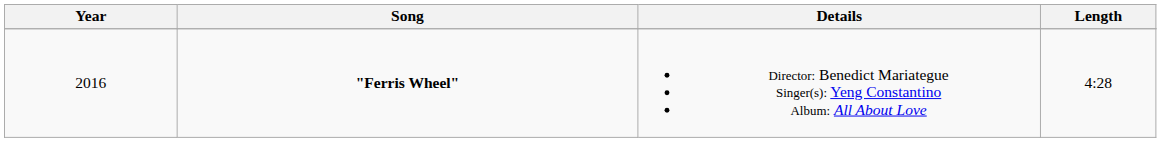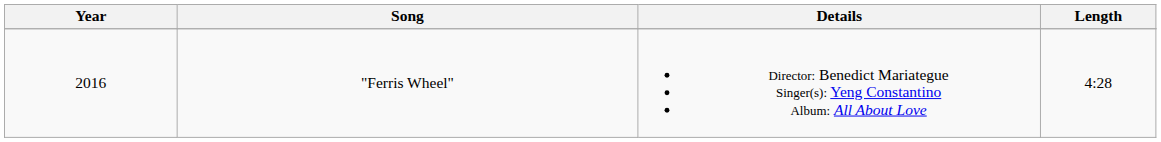(407, 83) bold -> (407, 83) normal
